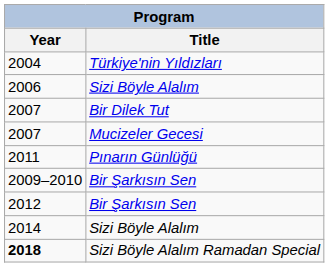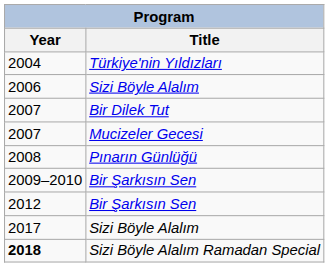(24, 157) 2011 -> (24, 157) 2008
(24, 228) 2014 -> (24, 228) 2017
